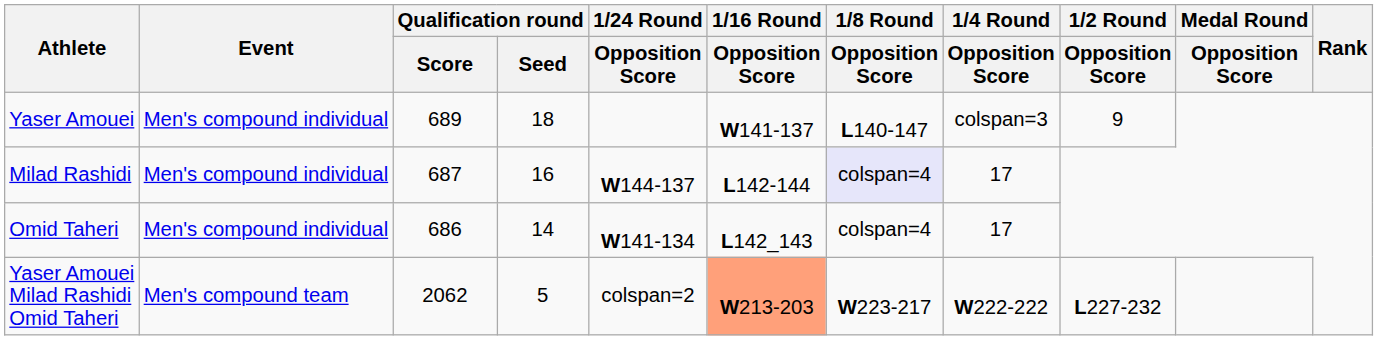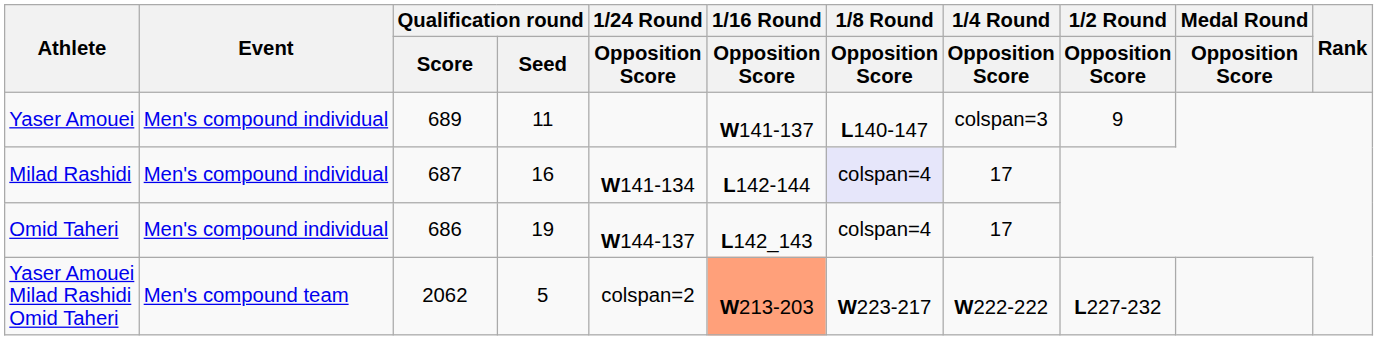(543, 119) 18 -> (543, 119) 11
(648, 185) W144-137 -> (648, 185) W141-134
(543, 229) 14 -> (543, 229) 19
(648, 240) W141-134 -> (648, 240) W144-137
